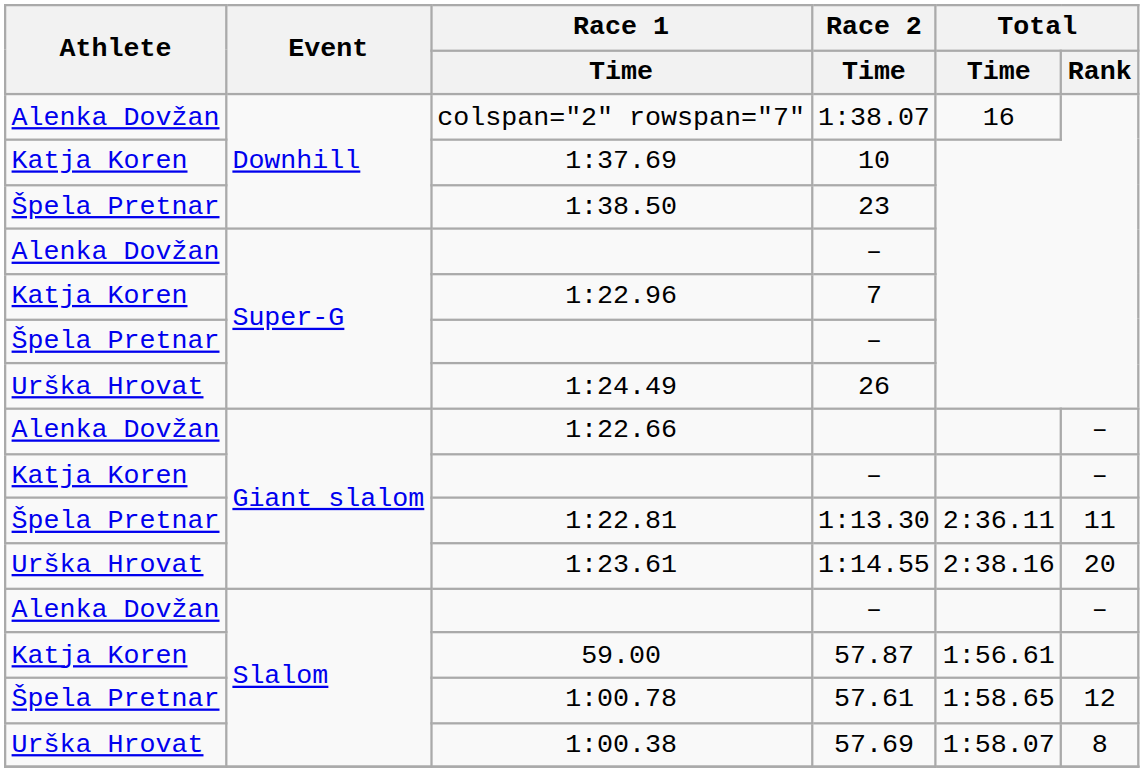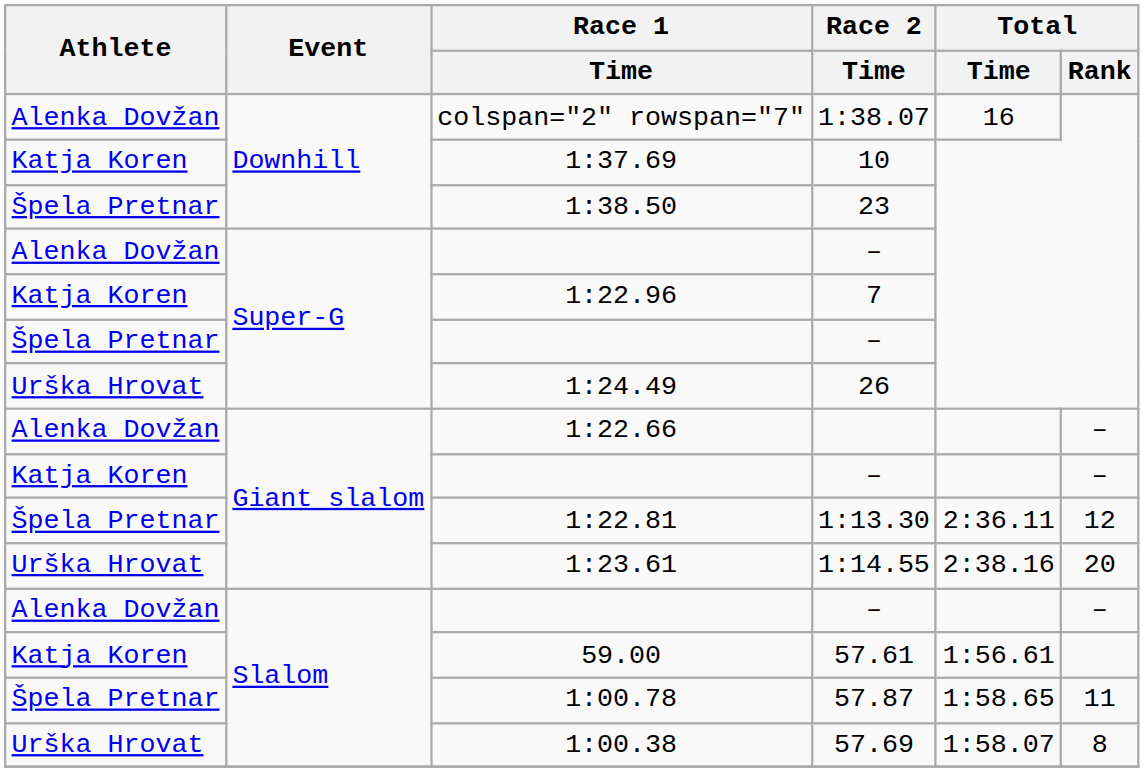(1100, 520) 11 -> (1100, 520) 12
(874, 655) 57.87 -> (874, 655) 57.61
(874, 699) 57.61 -> (874, 699) 57.87
(1100, 699) 12 -> (1100, 699) 11
